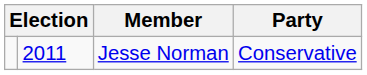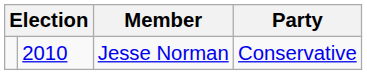(44, 52) 2011 -> (45, 52) 2010
